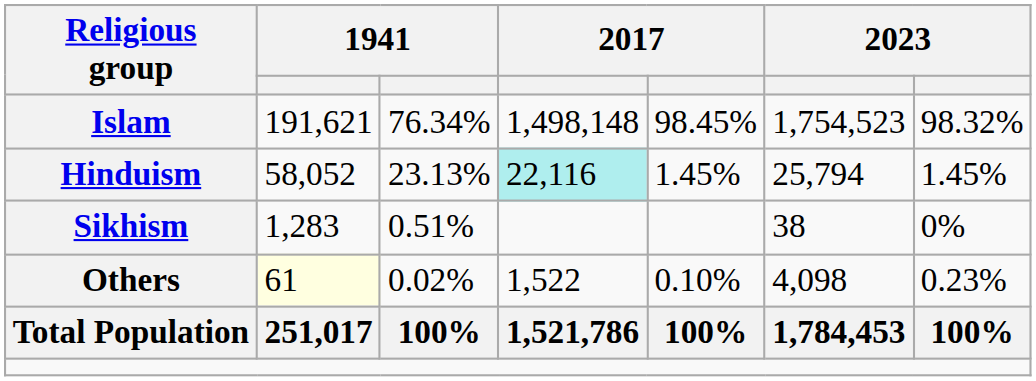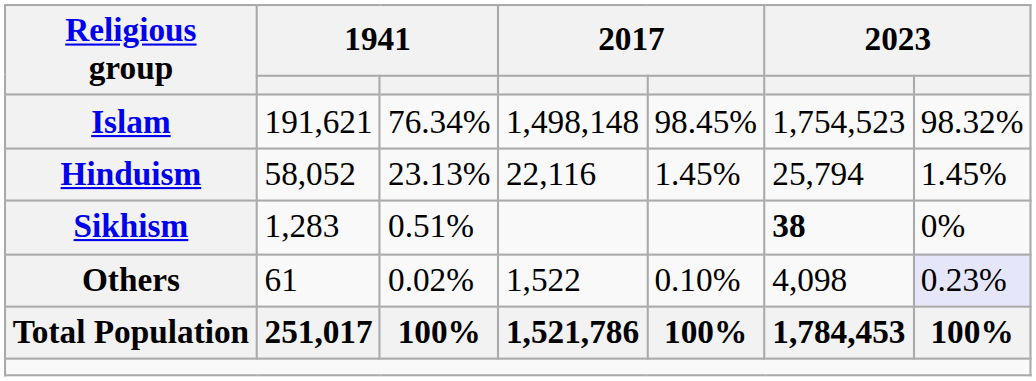(551, 173) paleturquoise background -> (551, 173) no background
(789, 226) normal -> (789, 226) bold
(281, 279) lightyellow background -> (281, 279) no background
(964, 279) no background -> (964, 279) lavender background
